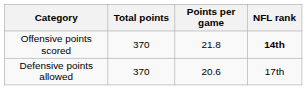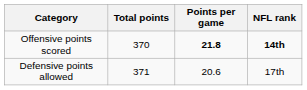(211, 44) normal -> (211, 44) bold
(141, 71) 370 -> (141, 71) 371
